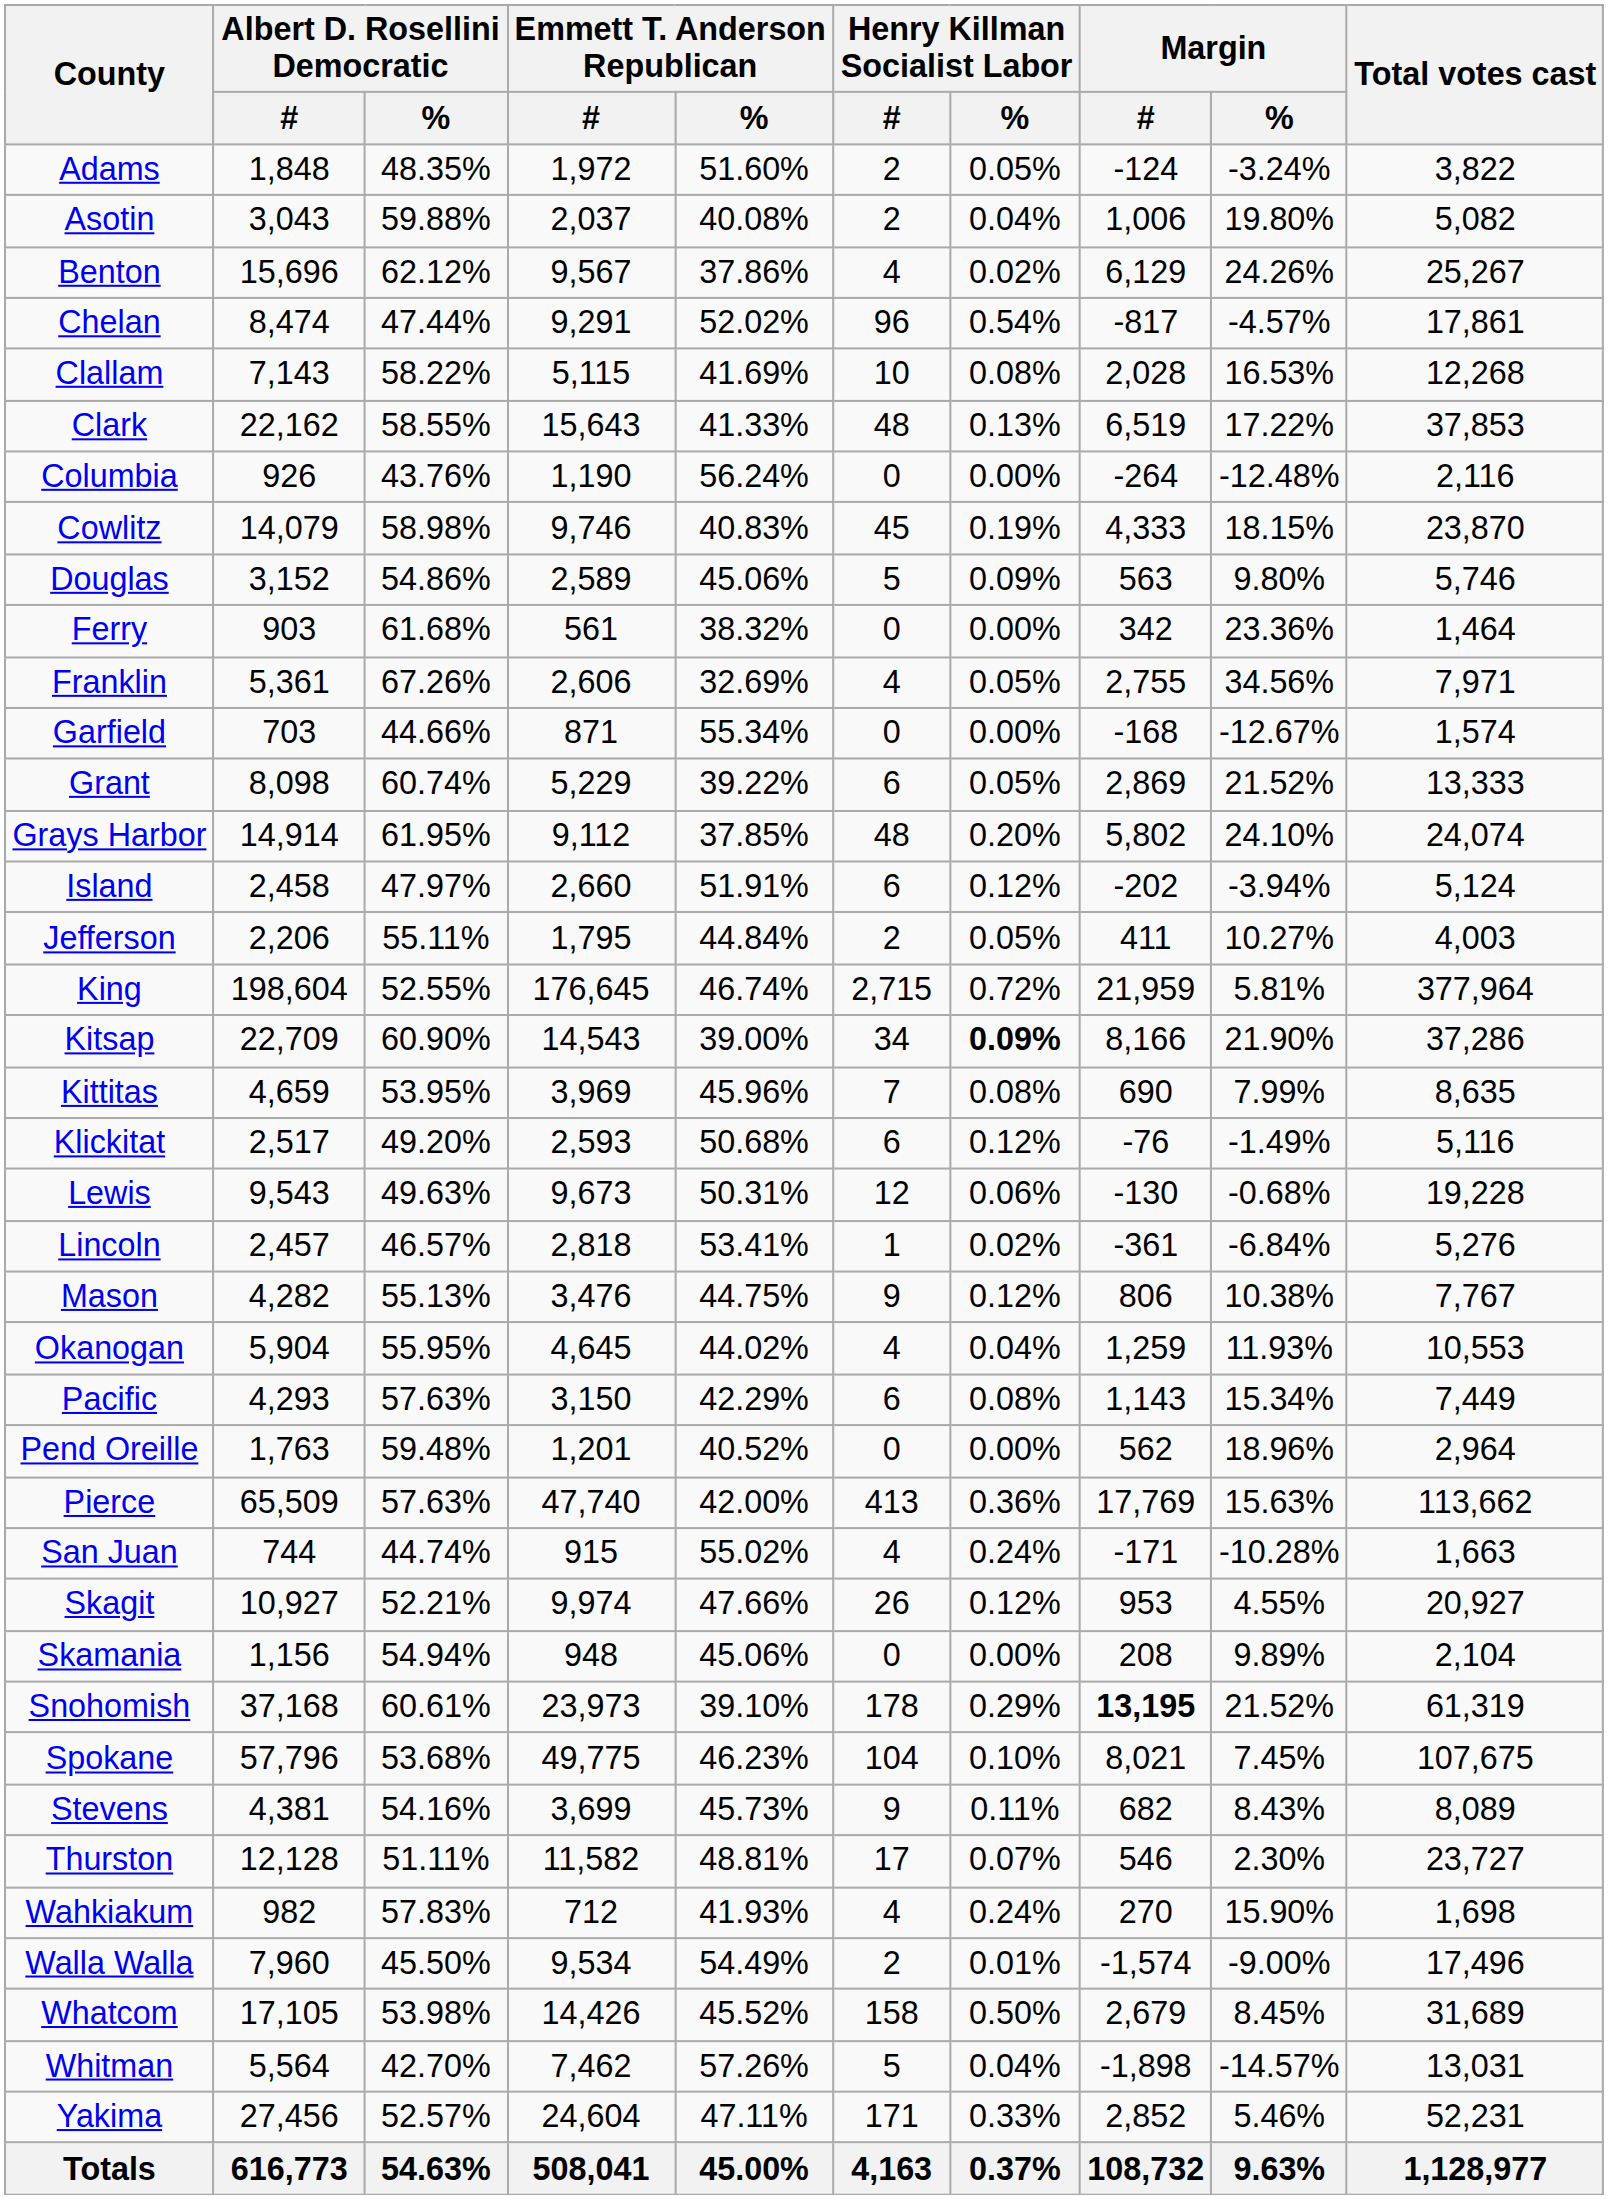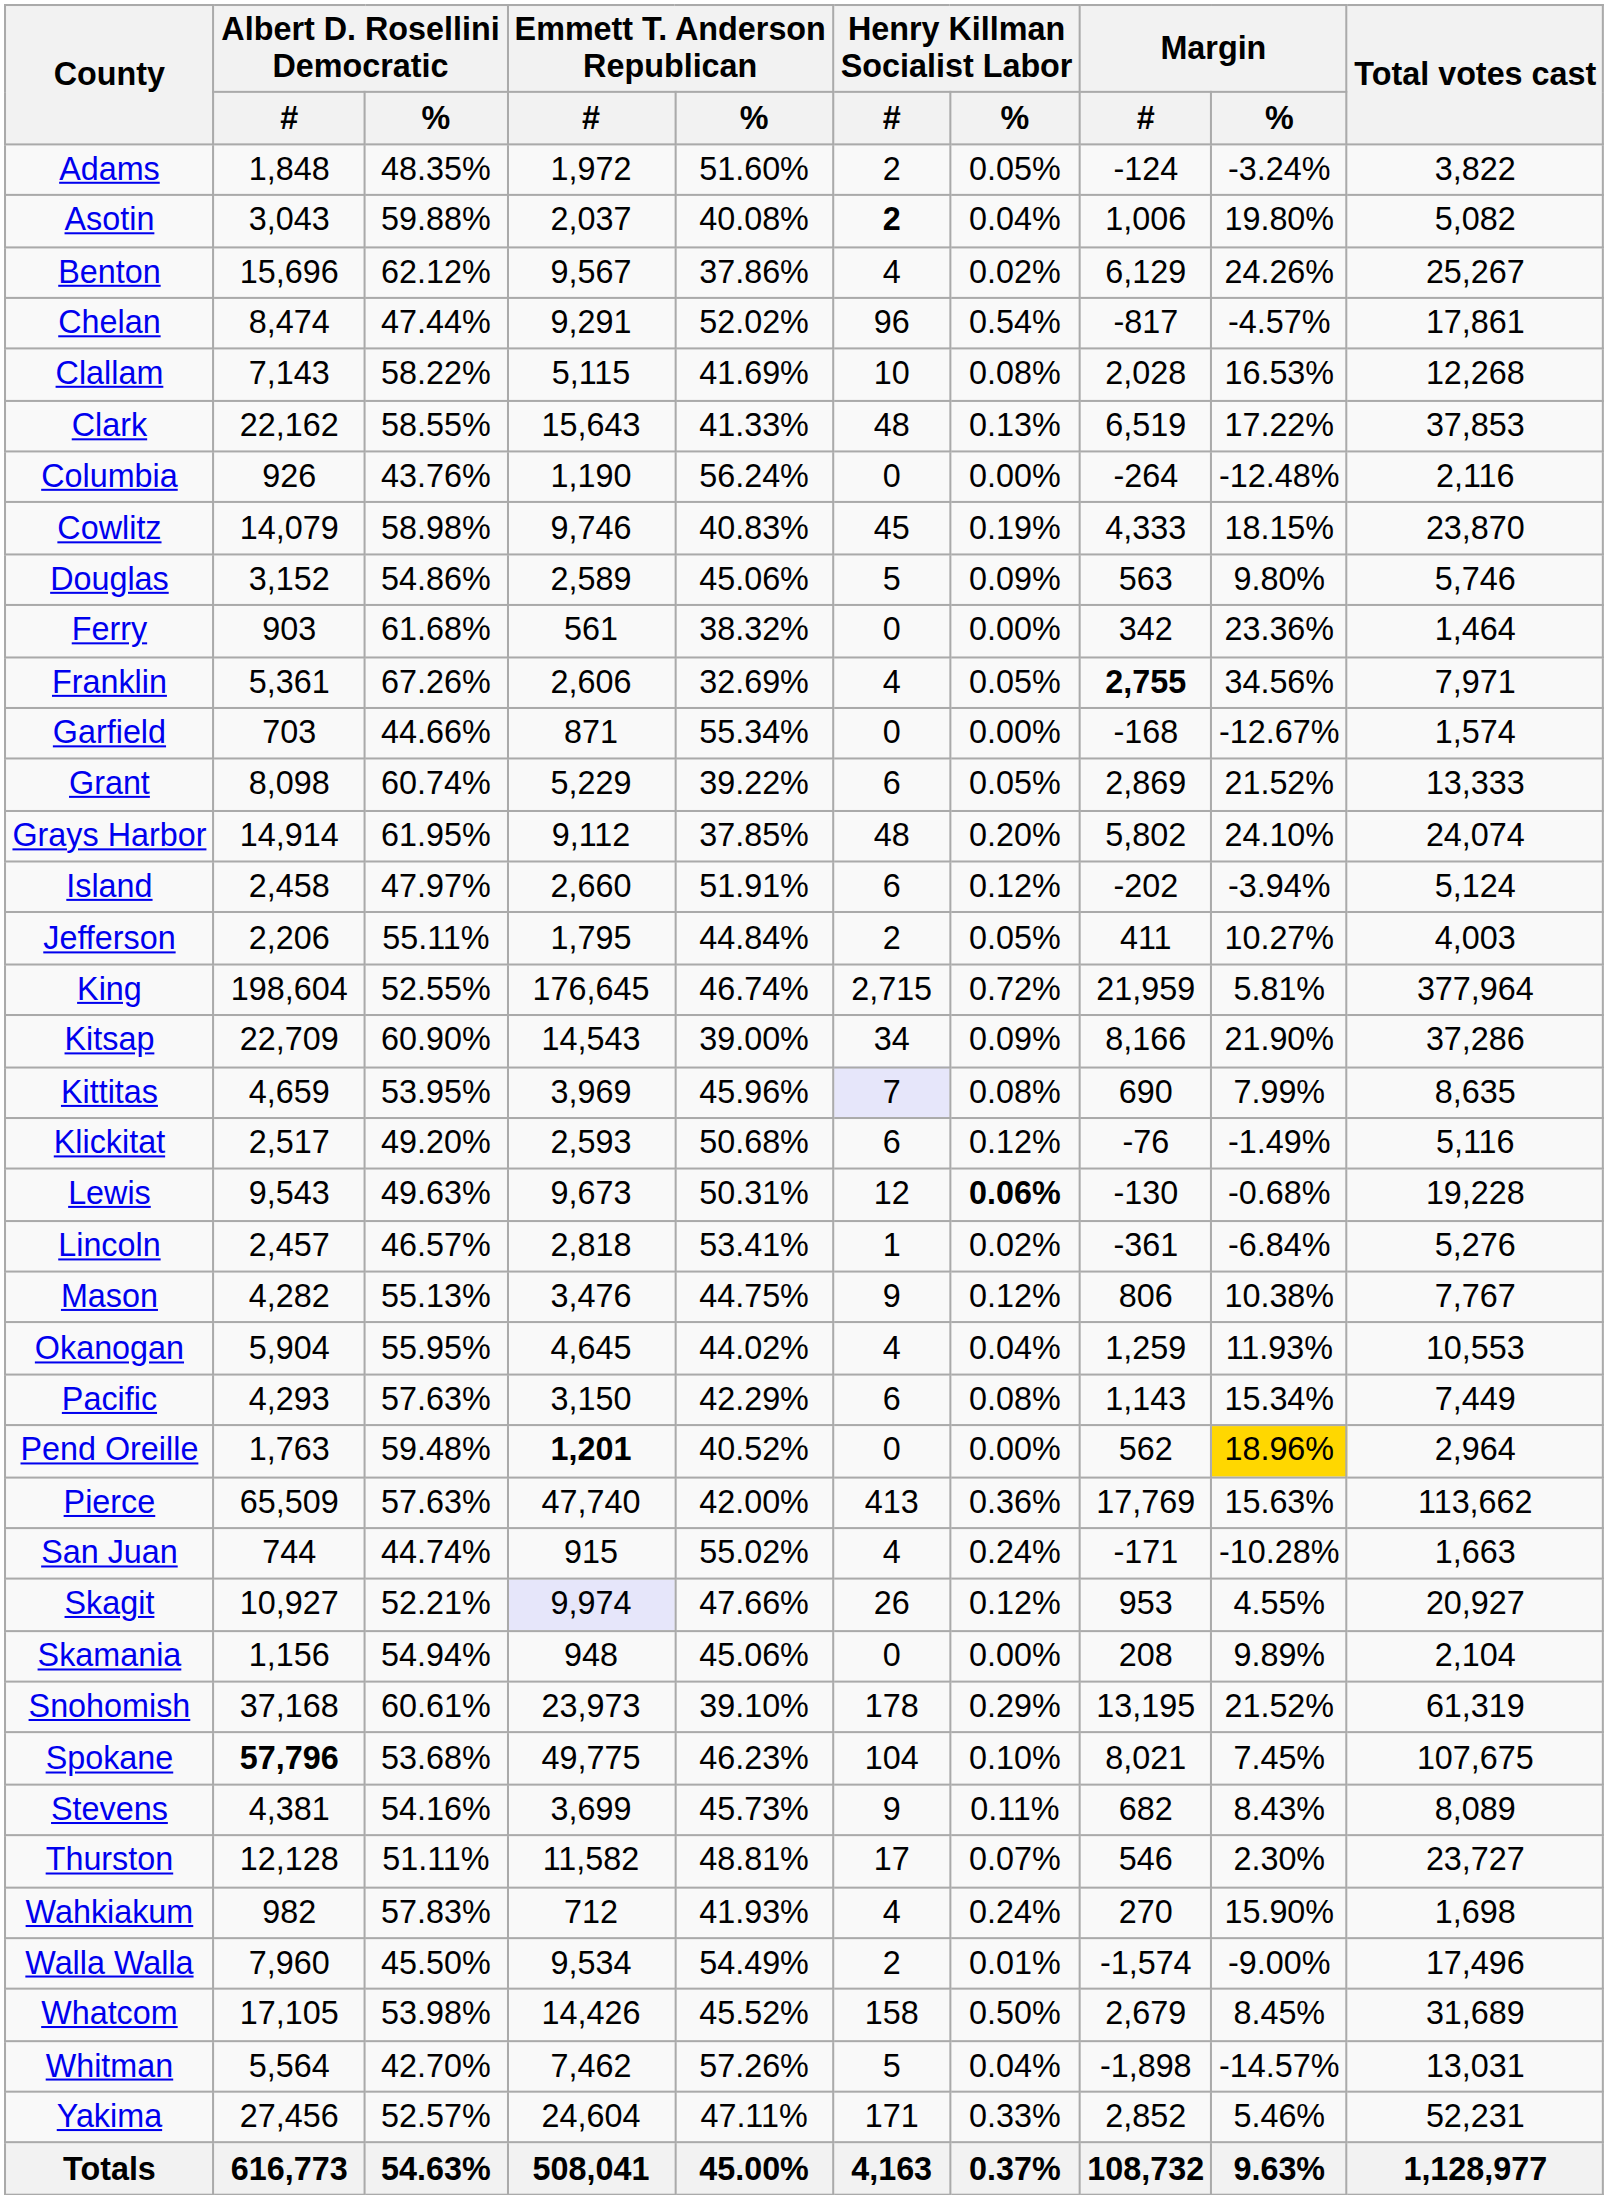(892, 220) normal -> (892, 220) bold
(1146, 681) normal -> (1146, 681) bold
(1015, 1040) bold -> (1015, 1040) normal
(892, 1091) no background -> (892, 1091) lavender background
(1015, 1194) normal -> (1015, 1194) bold
(591, 1450) normal -> (591, 1450) bold
(1279, 1450) no background -> (1279, 1450) gold background
(591, 1604) no background -> (591, 1604) lavender background
(1146, 1706) bold -> (1146, 1706) normal
(289, 1757) normal -> (289, 1757) bold
